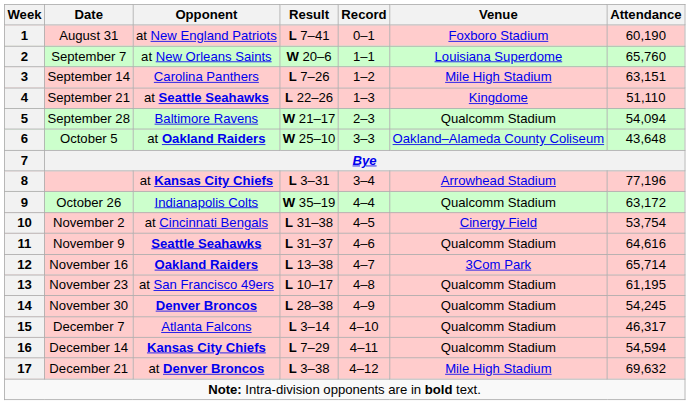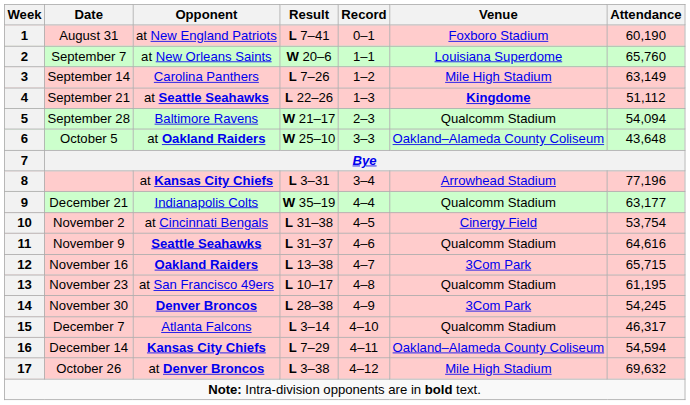(646, 77) 63,151 -> (646, 77) 63,149
(498, 98) normal -> (498, 98) bold
(646, 98) 51,110 -> (646, 98) 51,112
(89, 202) October 26 -> (89, 202) December 21
(646, 202) 63,172 -> (646, 202) 63,177
(646, 264) 65,714 -> (646, 264) 65,715
(498, 306) Qualcomm Stadium -> (498, 306) 3Com Park
(498, 347) Qualcomm Stadium -> (498, 347) Oakland–Alameda County Coliseum
(89, 368) December 21 -> (89, 368) October 26
